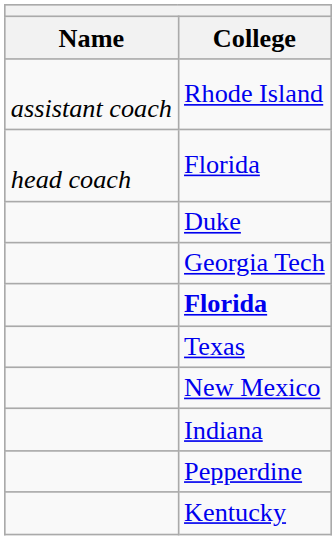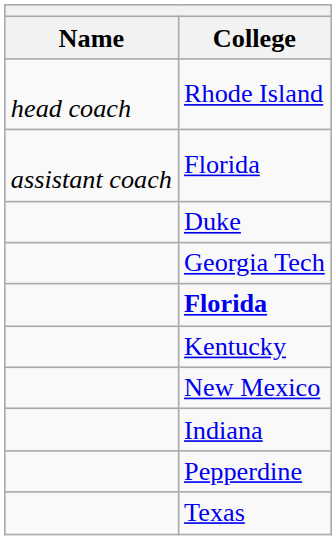(91, 108) assistant coach -> (71, 108) head coach
(71, 179) head coach -> (91, 179) assistant coach
(214, 346) Texas -> (235, 346) Kentucky
(235, 512) Kentucky -> (214, 512) Texas
